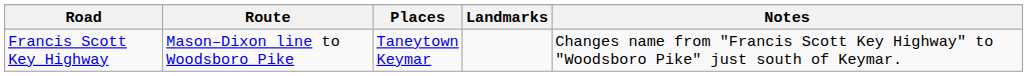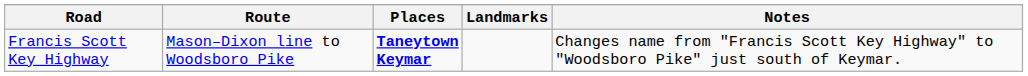(418, 51) normal -> (418, 51) bold
